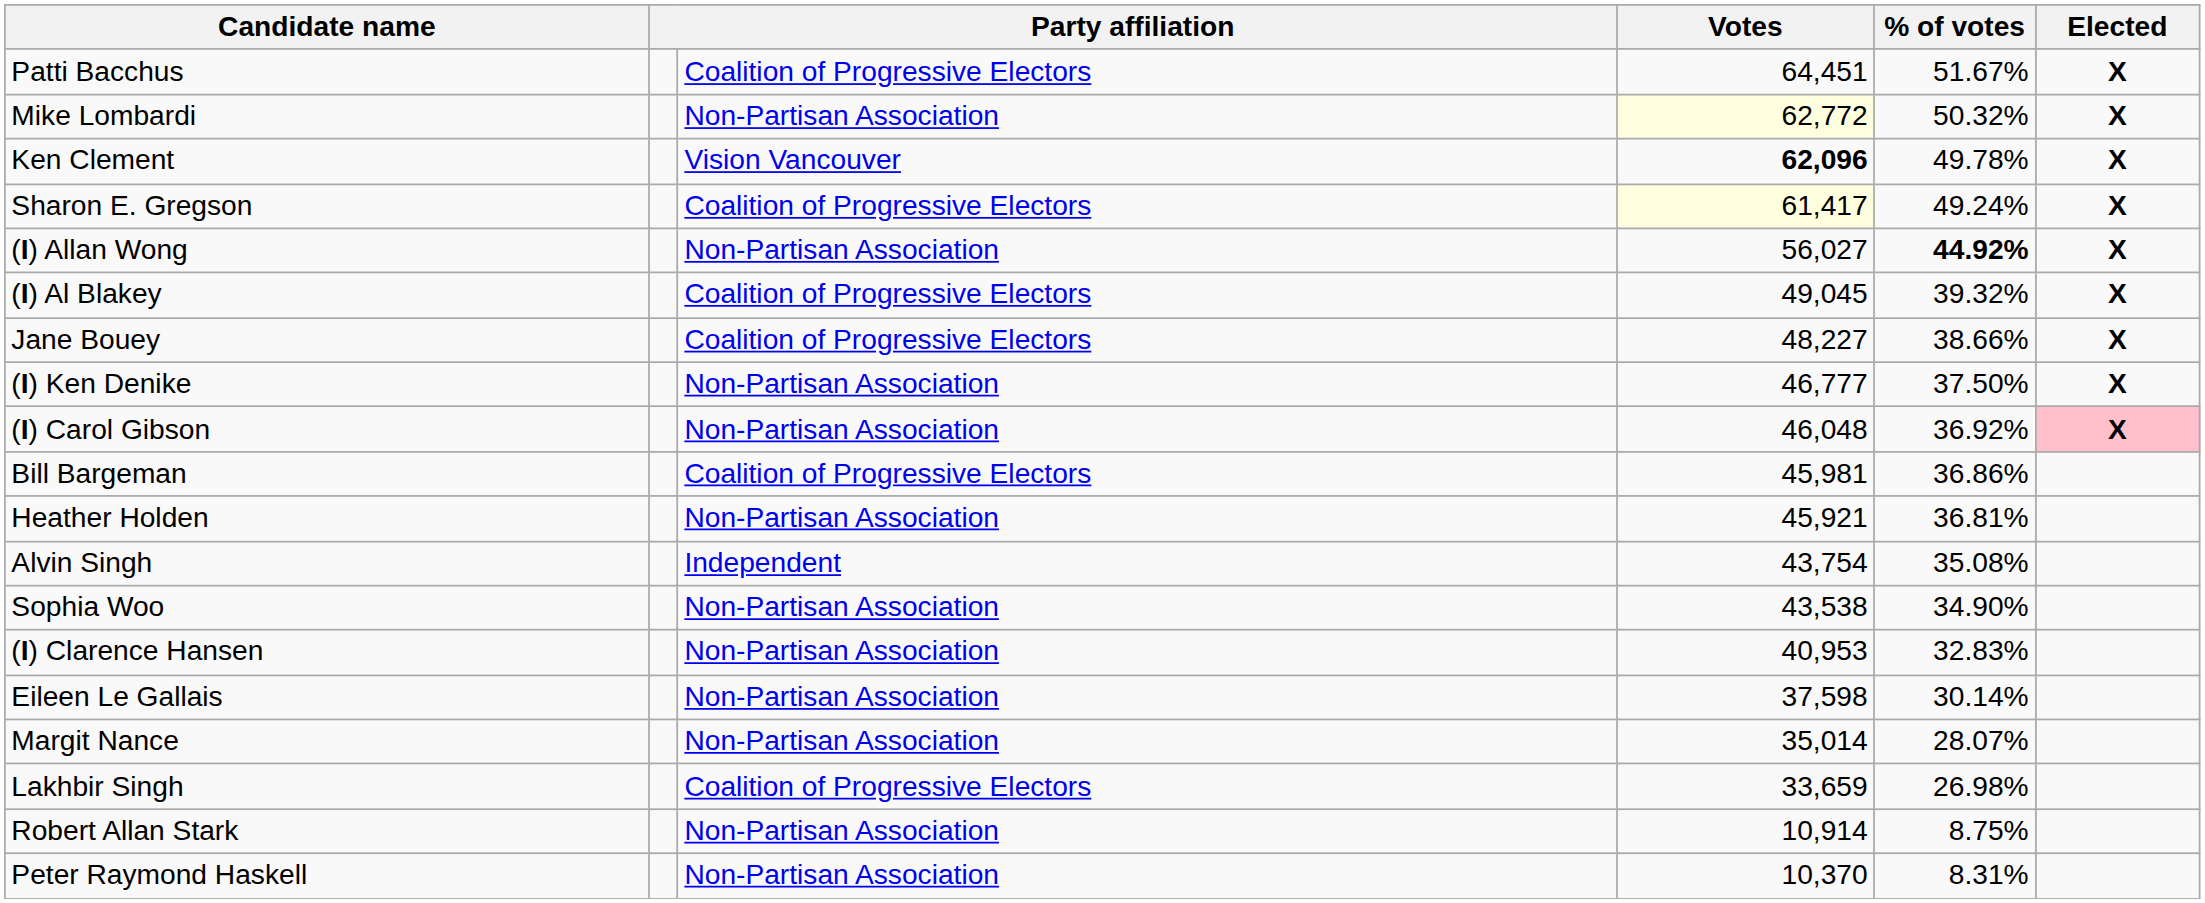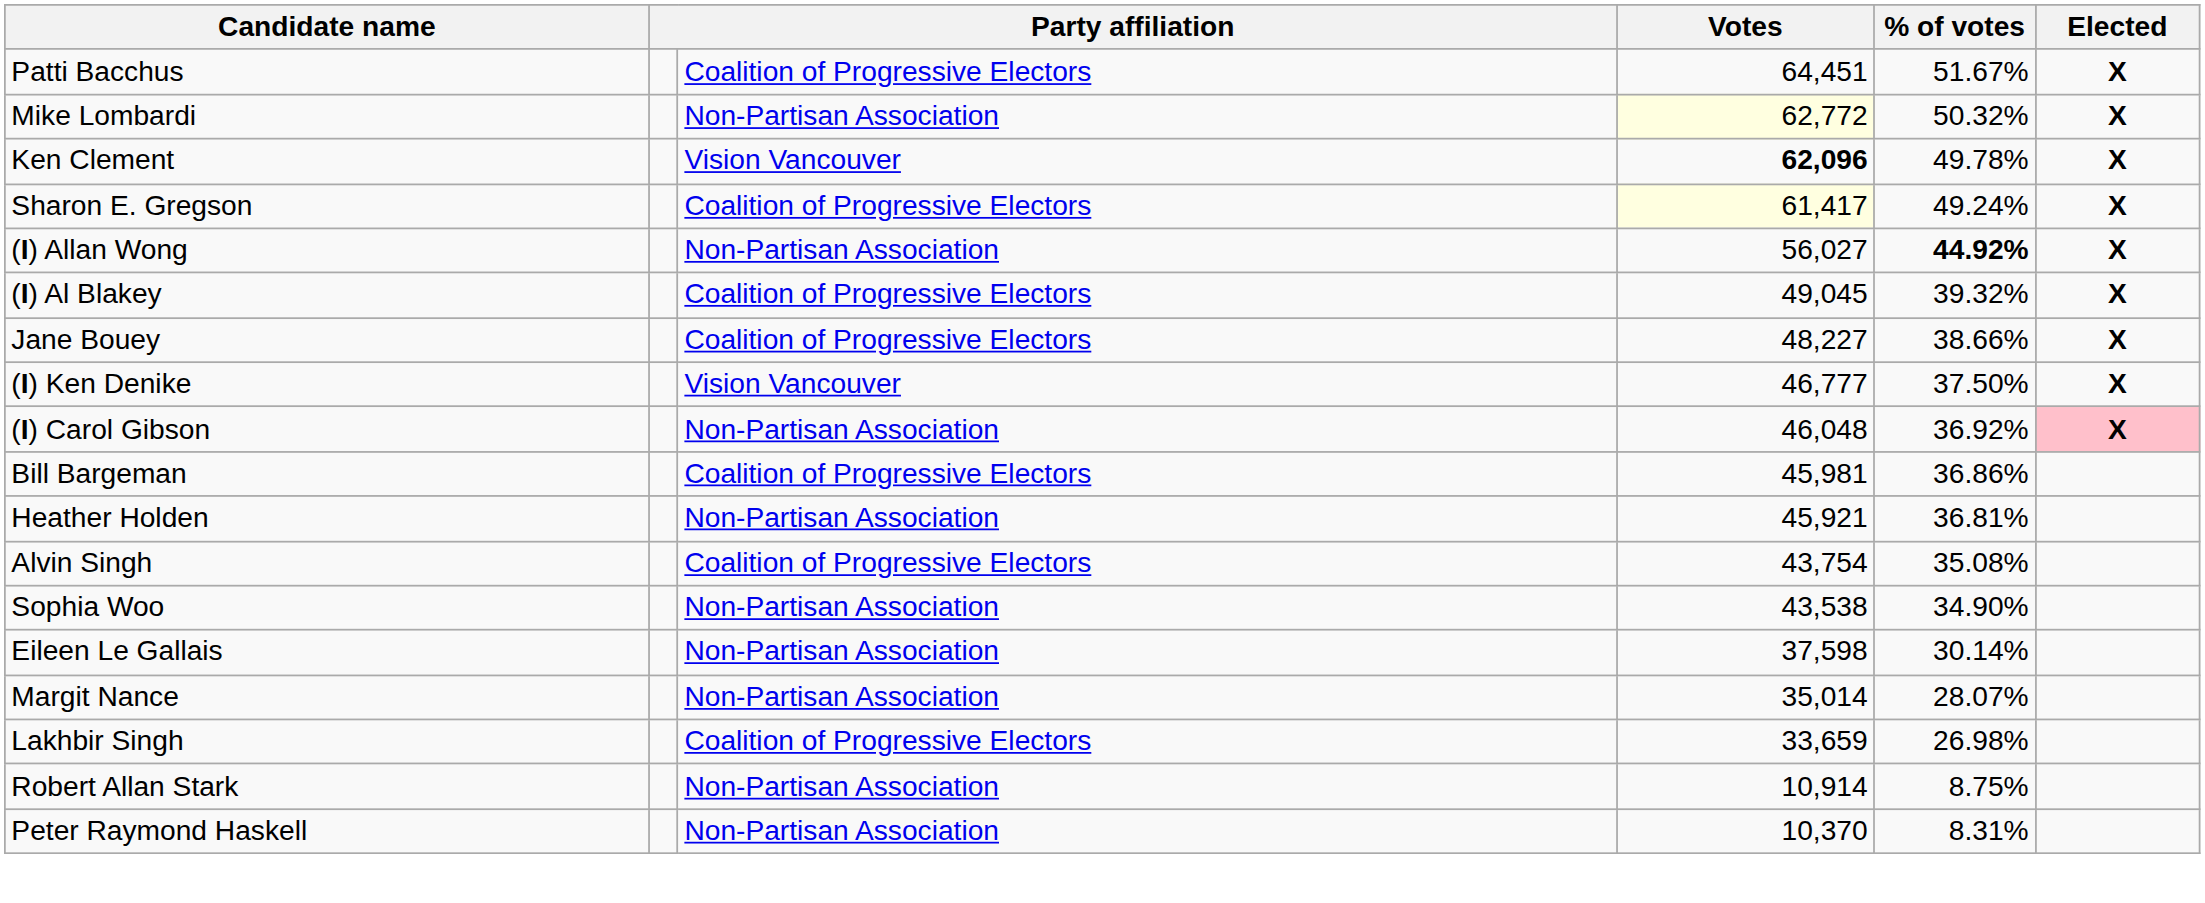(842, 384) Non-Partisan Association -> (793, 384) Vision Vancouver
(763, 562) Independent -> (888, 562) Coalition of Progressive Electors
- row: (137, 652)
